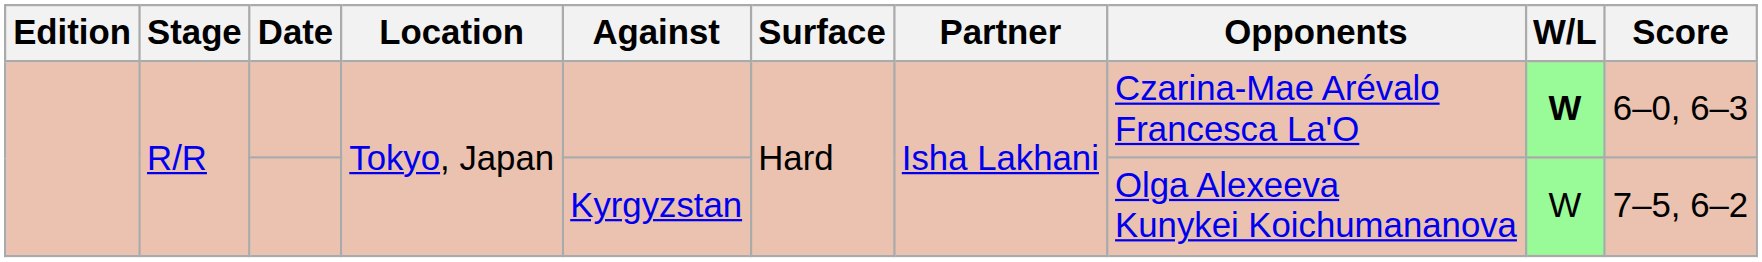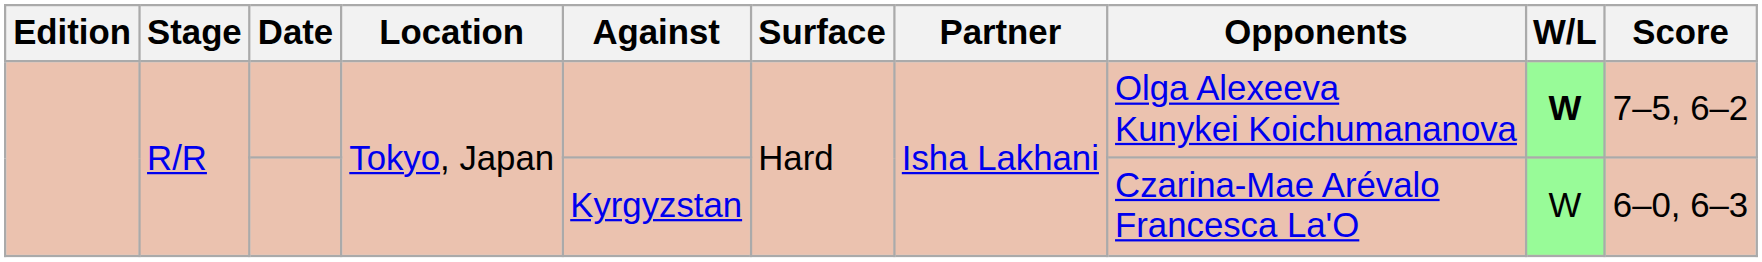(1277, 108) Czarina-Mae Arévalo Francesca La'O -> (1316, 108) Olga Alexeeva Kunykei Koichumananova
(1680, 108) 6–0, 6–3 -> (1680, 108) 7–5, 6–2
(1316, 205) Olga Alexeeva Kunykei Koichumananova -> (1277, 205) Czarina-Mae Arévalo Francesca La'O
(1680, 205) 7–5, 6–2 -> (1680, 205) 6–0, 6–3
